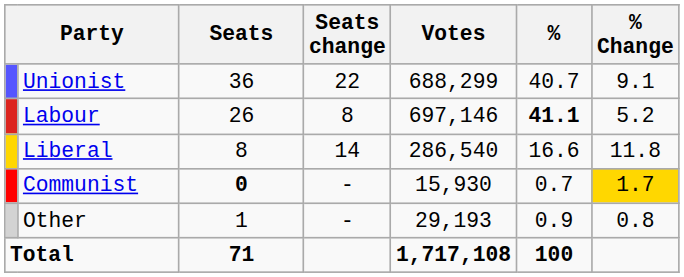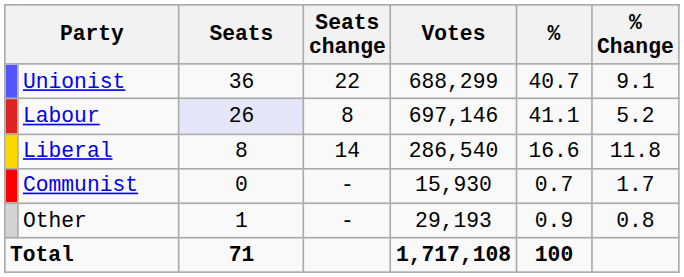(241, 116) no background -> (241, 116) lavender background
(554, 116) bold -> (554, 116) normal
(241, 186) bold -> (241, 186) normal
(635, 186) gold background -> (635, 186) no background
